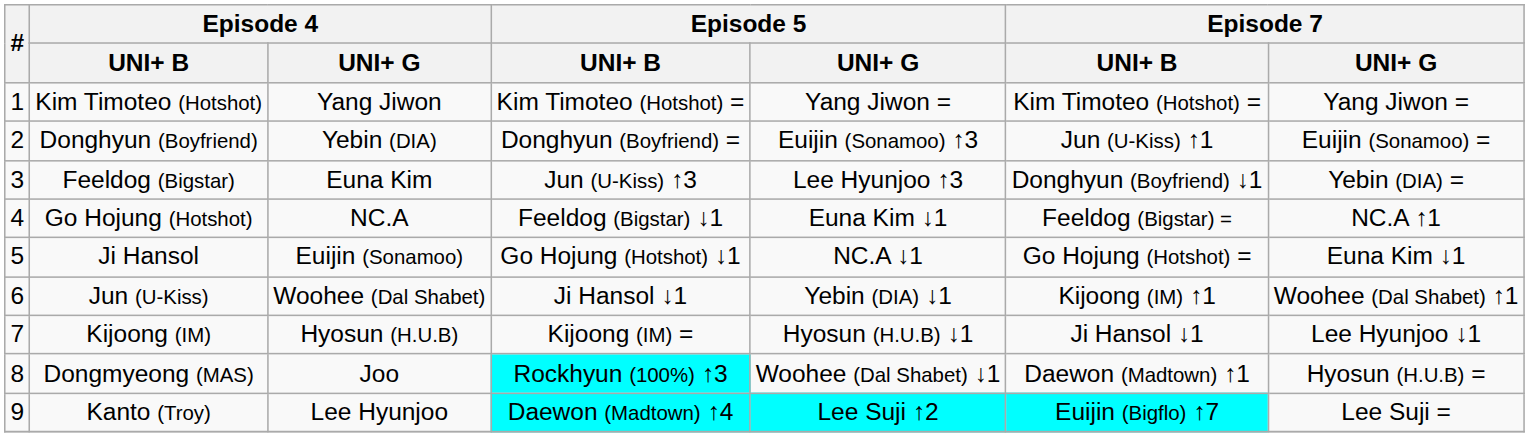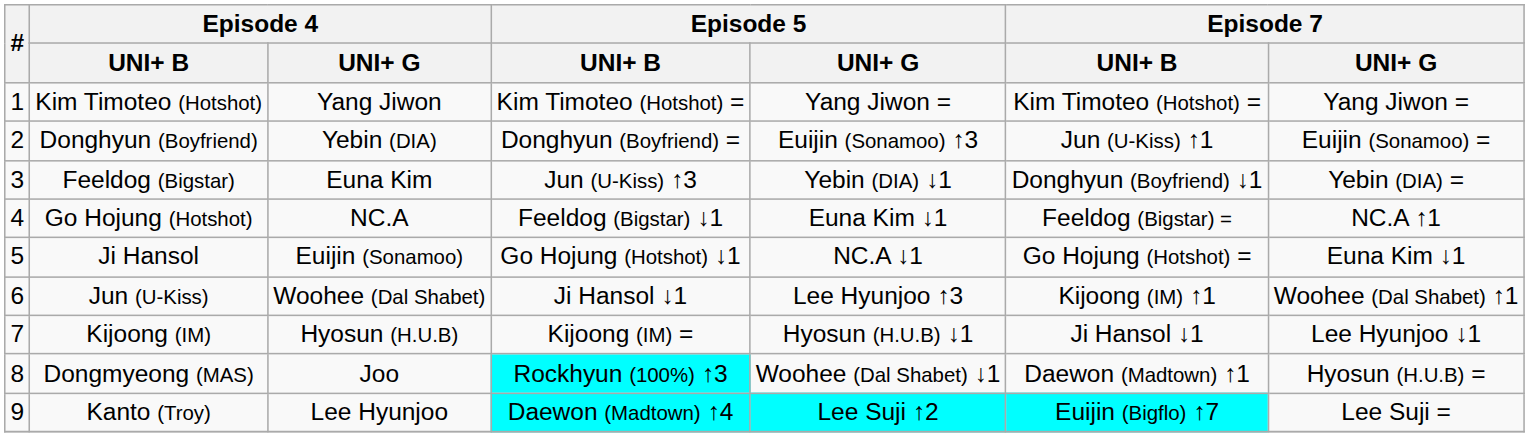(878, 179) Lee Hyunjoo ↑3 -> (878, 179) Yebin (DIA) ↓1
(878, 295) Yebin (DIA) ↓1 -> (878, 295) Lee Hyunjoo ↑3
